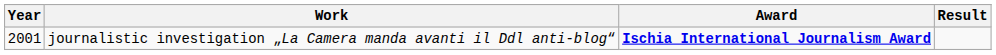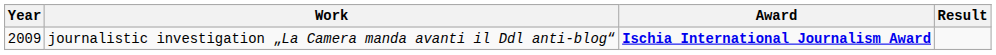(25, 39) 2001 -> (25, 39) 2009
